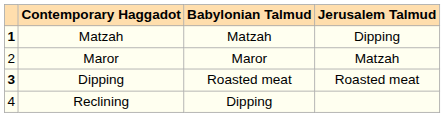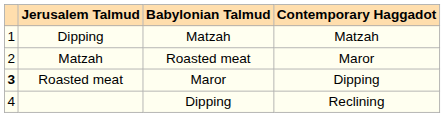columns swapped: (377, 15) <-> (101, 15)
(11, 36) bold -> (11, 36) normal
(249, 58) Maror -> (208, 58) Roasted meat
(249, 79) Roasted meat -> (208, 79) Maror
